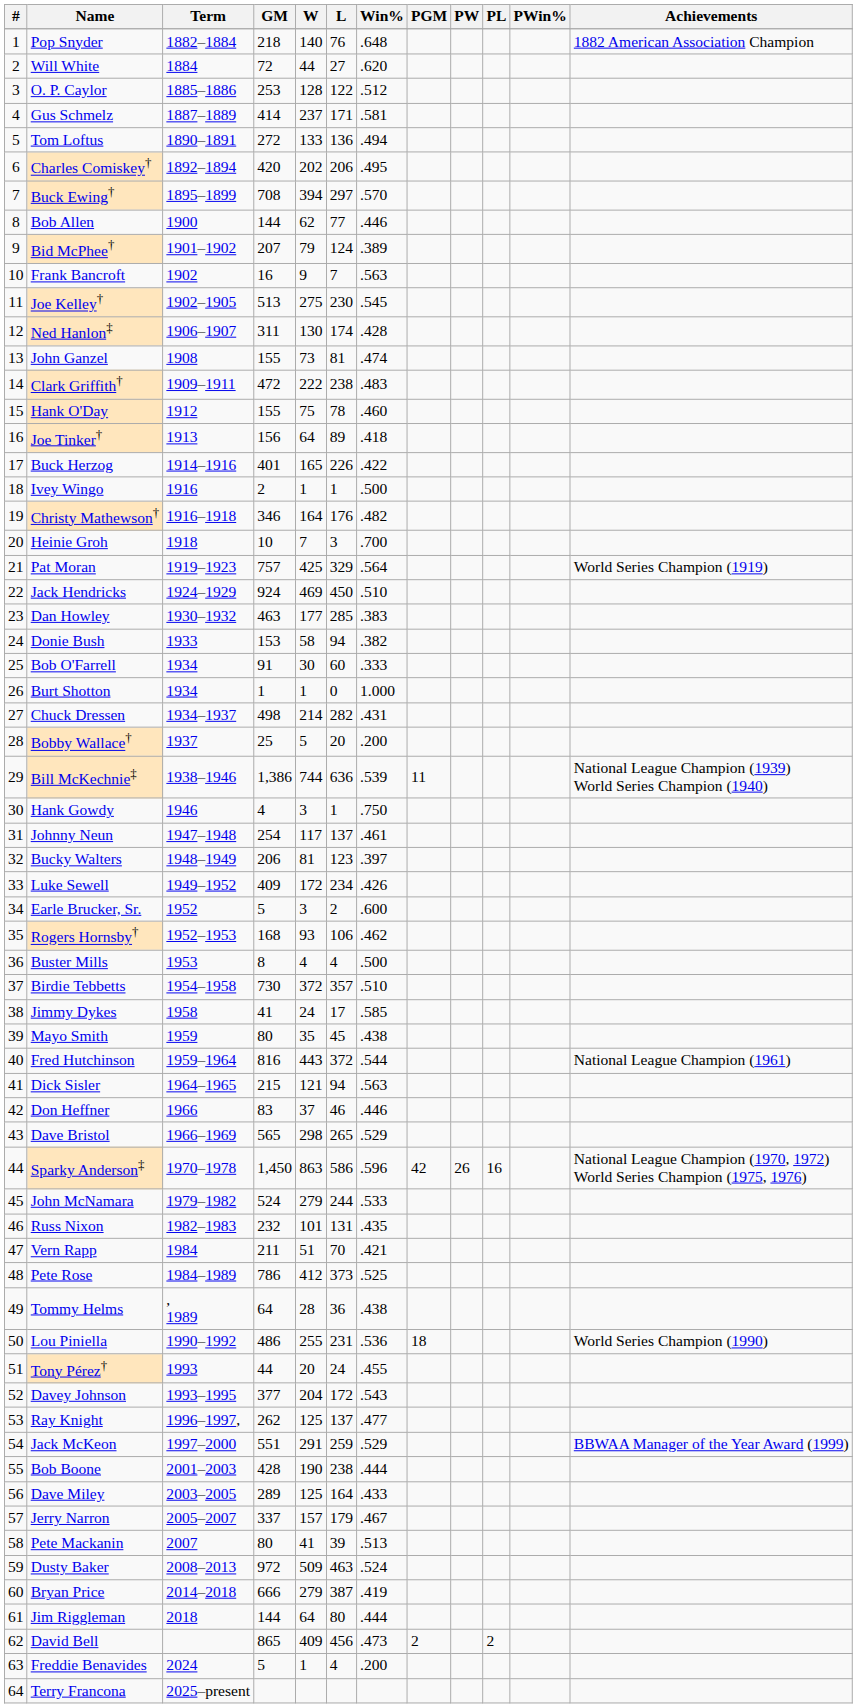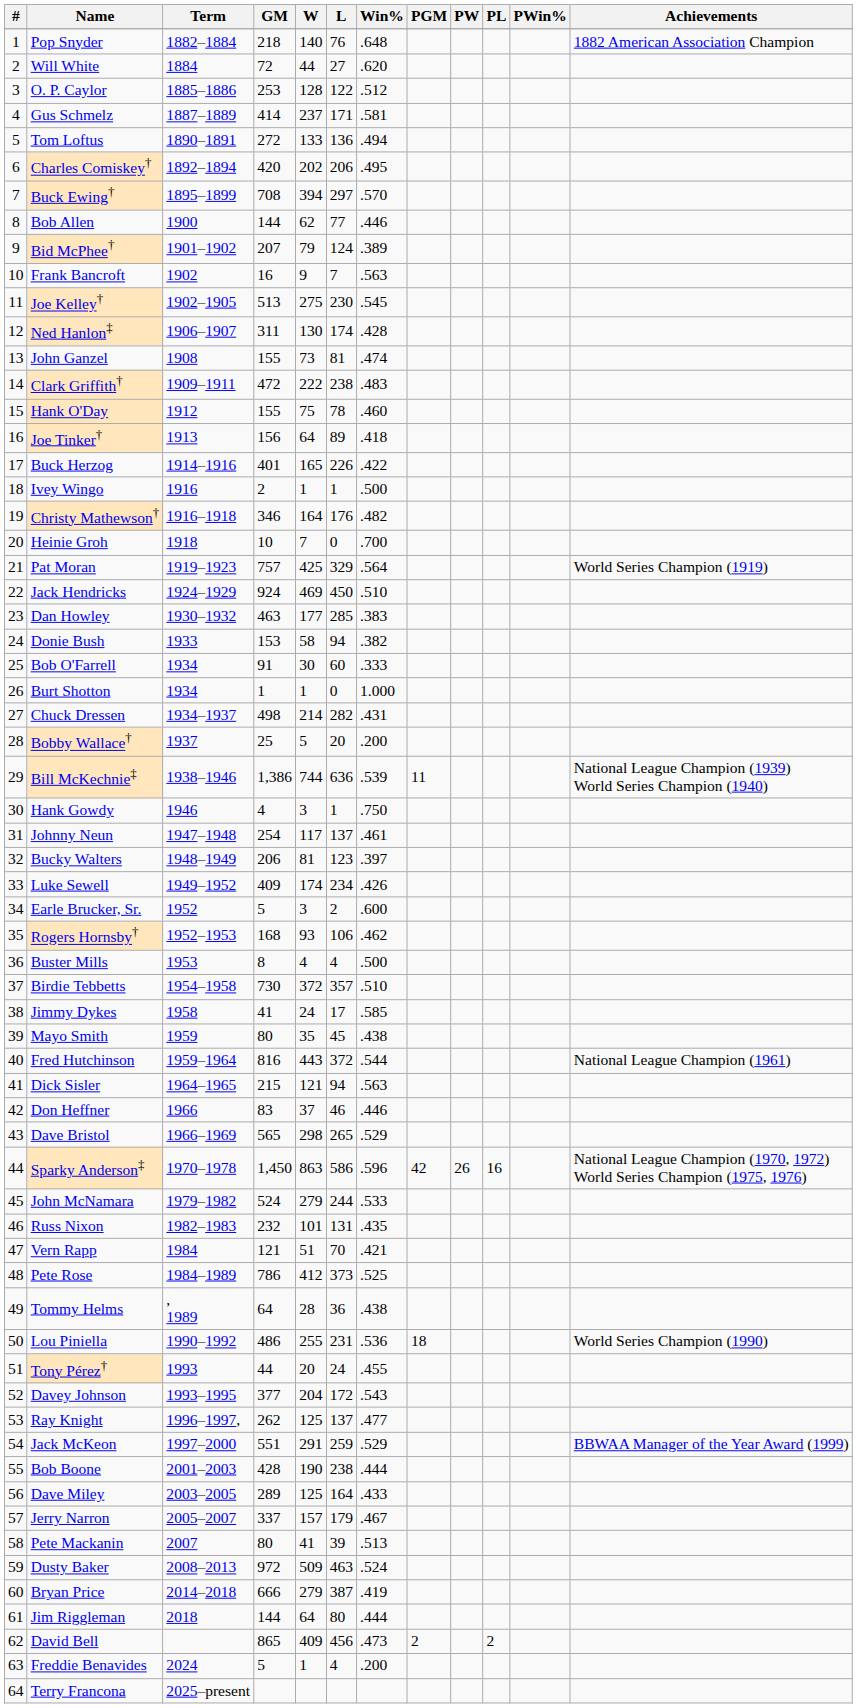(334, 542) 3 -> (334, 542) 0
(311, 884) 172 -> (311, 884) 174
(268, 1250) 211 -> (269, 1250) 121
